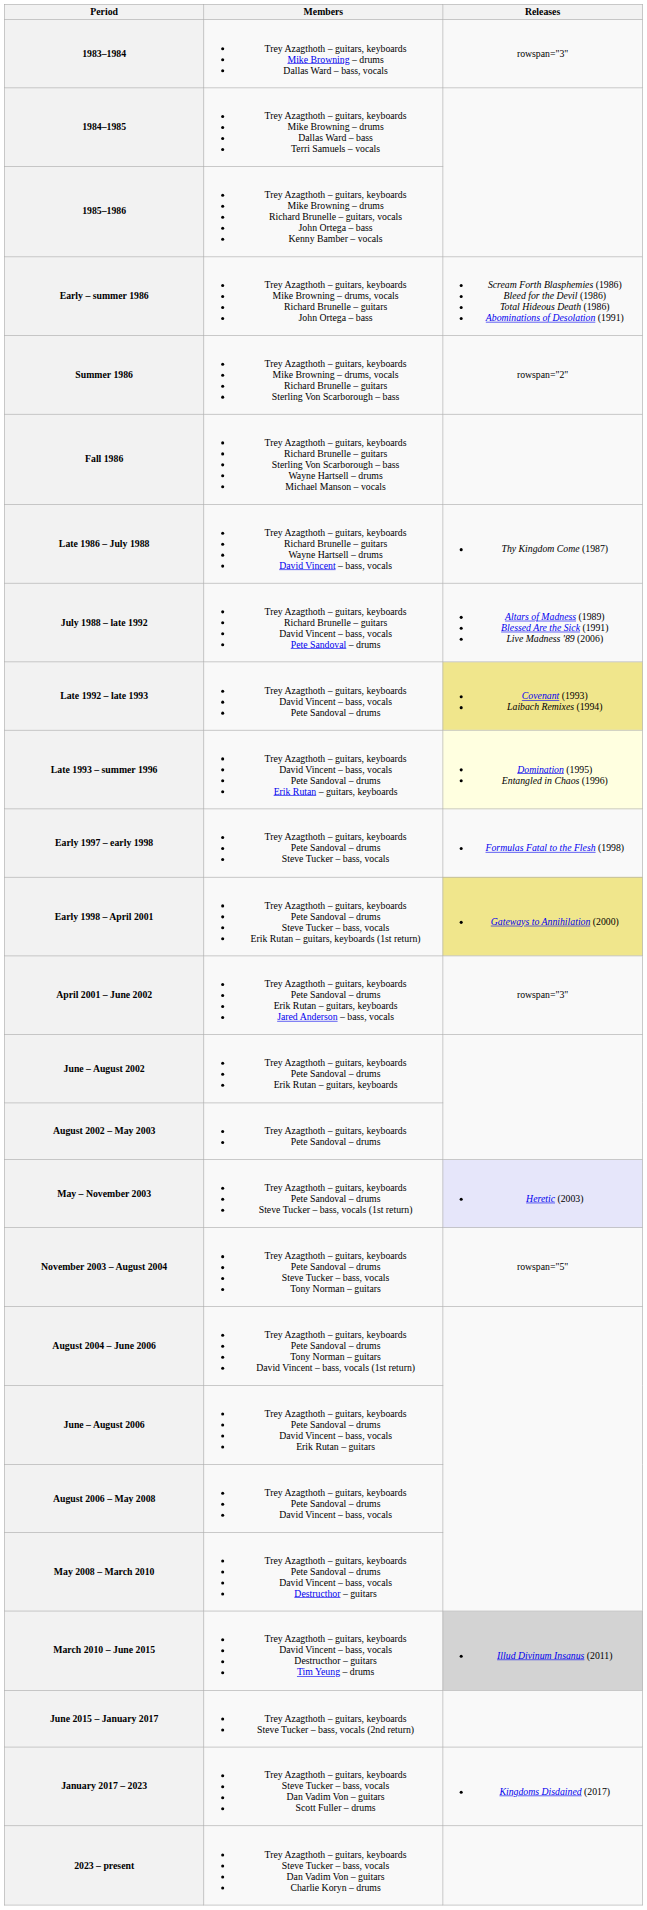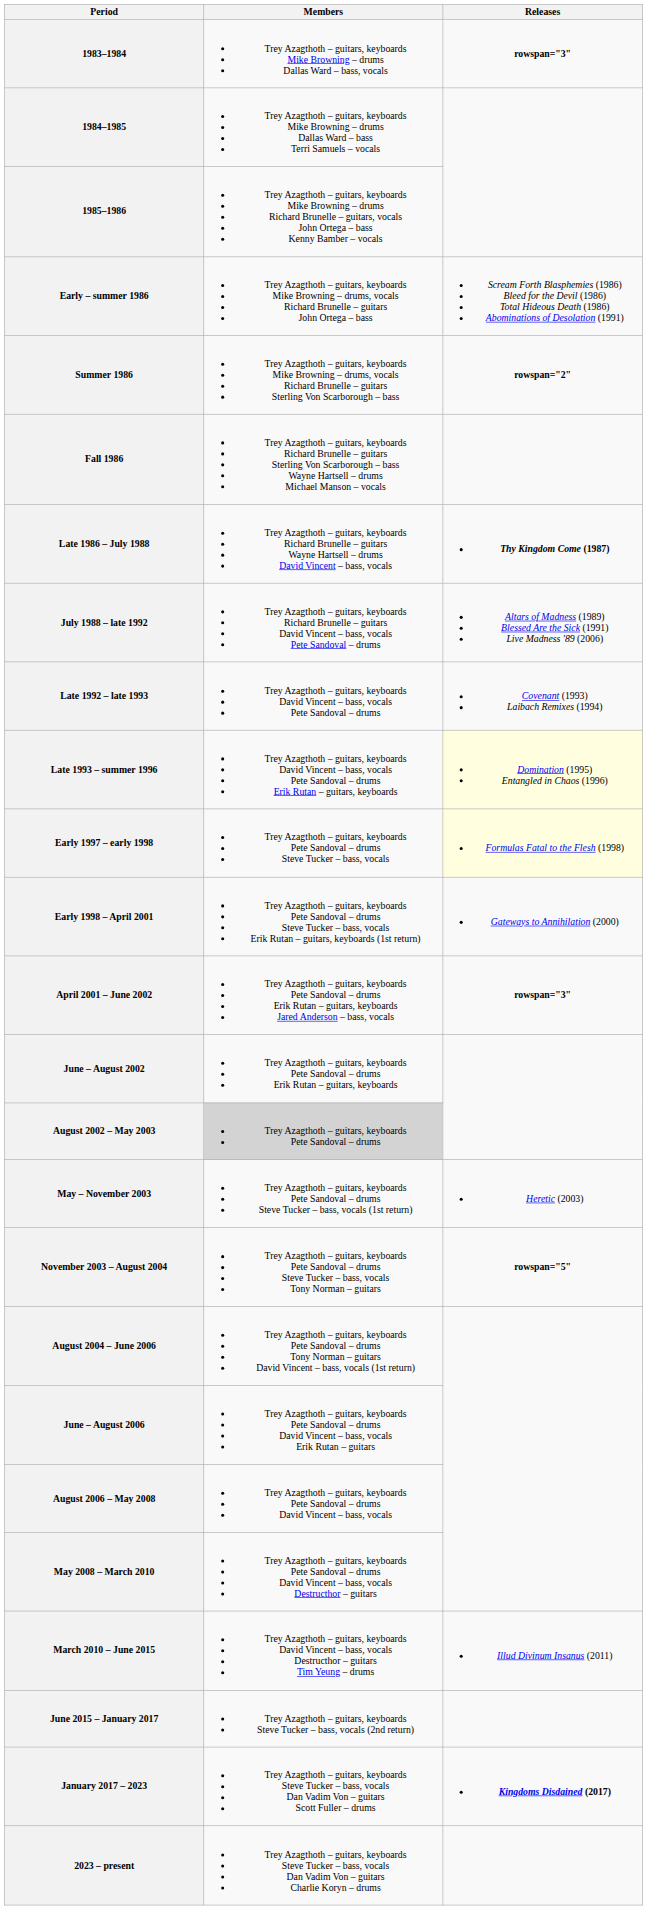(543, 53) normal -> (543, 53) bold
(543, 375) normal -> (543, 375) bold
(543, 549) normal -> (543, 549) bold
(543, 702) khaki background -> (543, 702) no background
(543, 848) no background -> (543, 848) lightyellow background
(543, 922) khaki background -> (543, 922) no background
(543, 995) normal -> (543, 995) bold
(323, 1137) no background -> (323, 1137) lightgrey background
(543, 1199) lavender background -> (543, 1199) no background
(543, 1267) normal -> (543, 1267) bold
(543, 1656) lightgrey background -> (543, 1656) no background
(543, 1792) normal -> (543, 1792) bold
